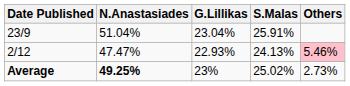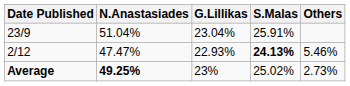(274, 52) normal -> (274, 52) bold
(320, 52) pink background -> (320, 52) no background
